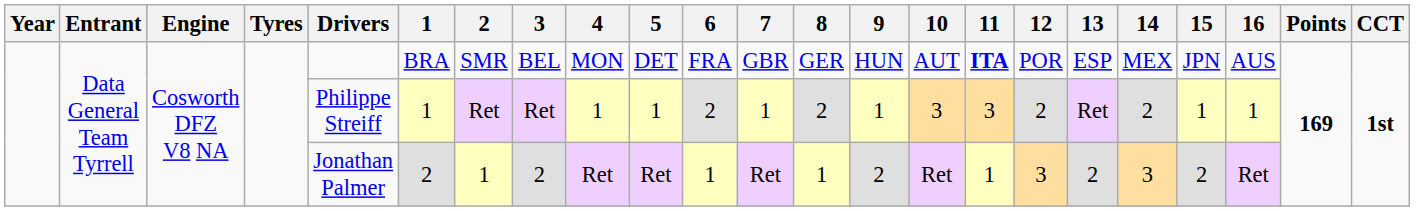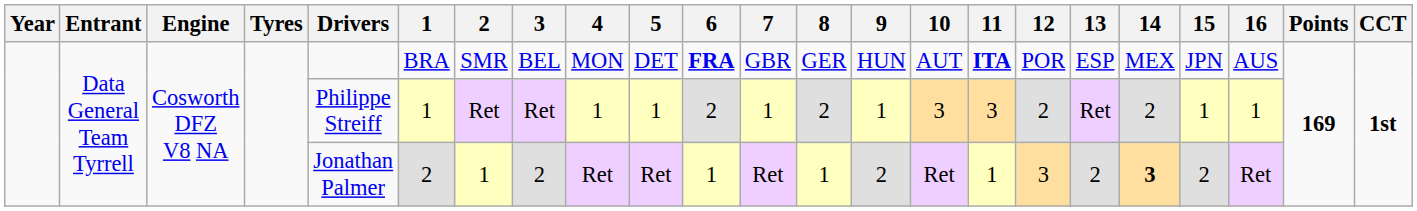(710, 60) normal -> (711, 60) bold
(1147, 174) normal -> (1150, 174) bold
